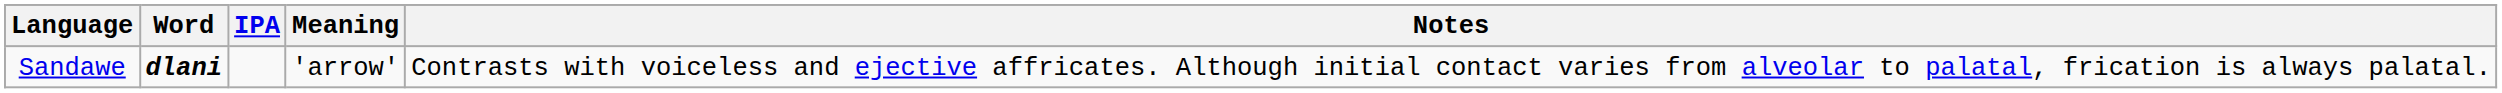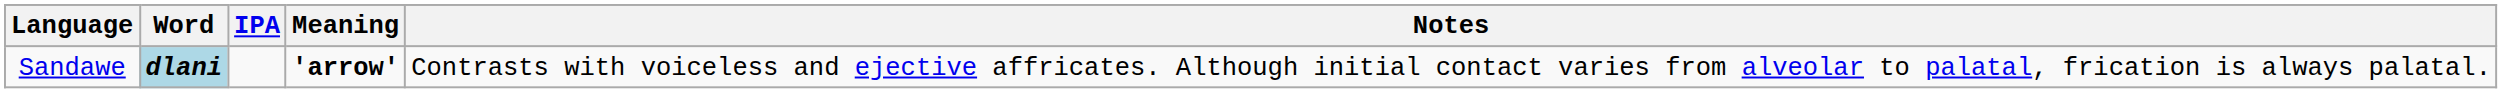(184, 67) no background -> (184, 67) lightblue background
(346, 67) normal -> (346, 67) bold
